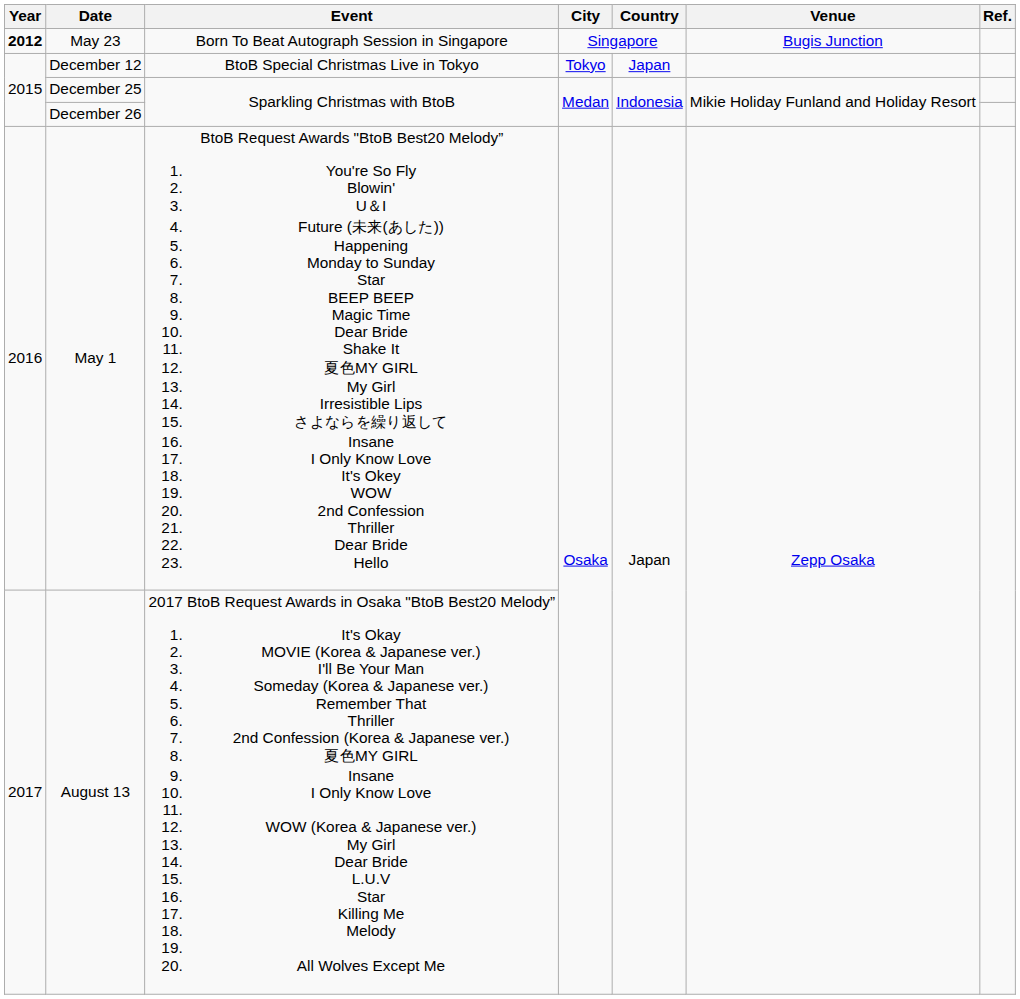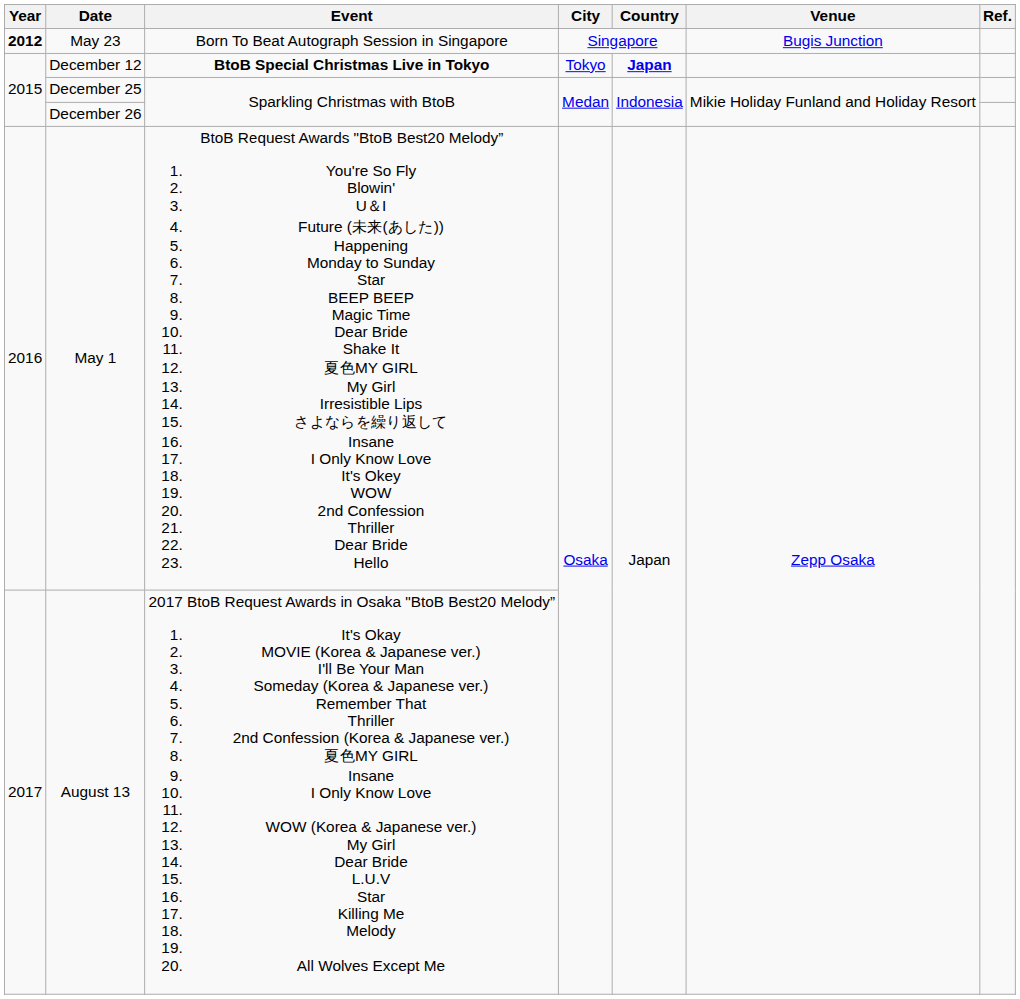(352, 65) normal -> (352, 65) bold
(649, 65) normal -> (649, 65) bold
